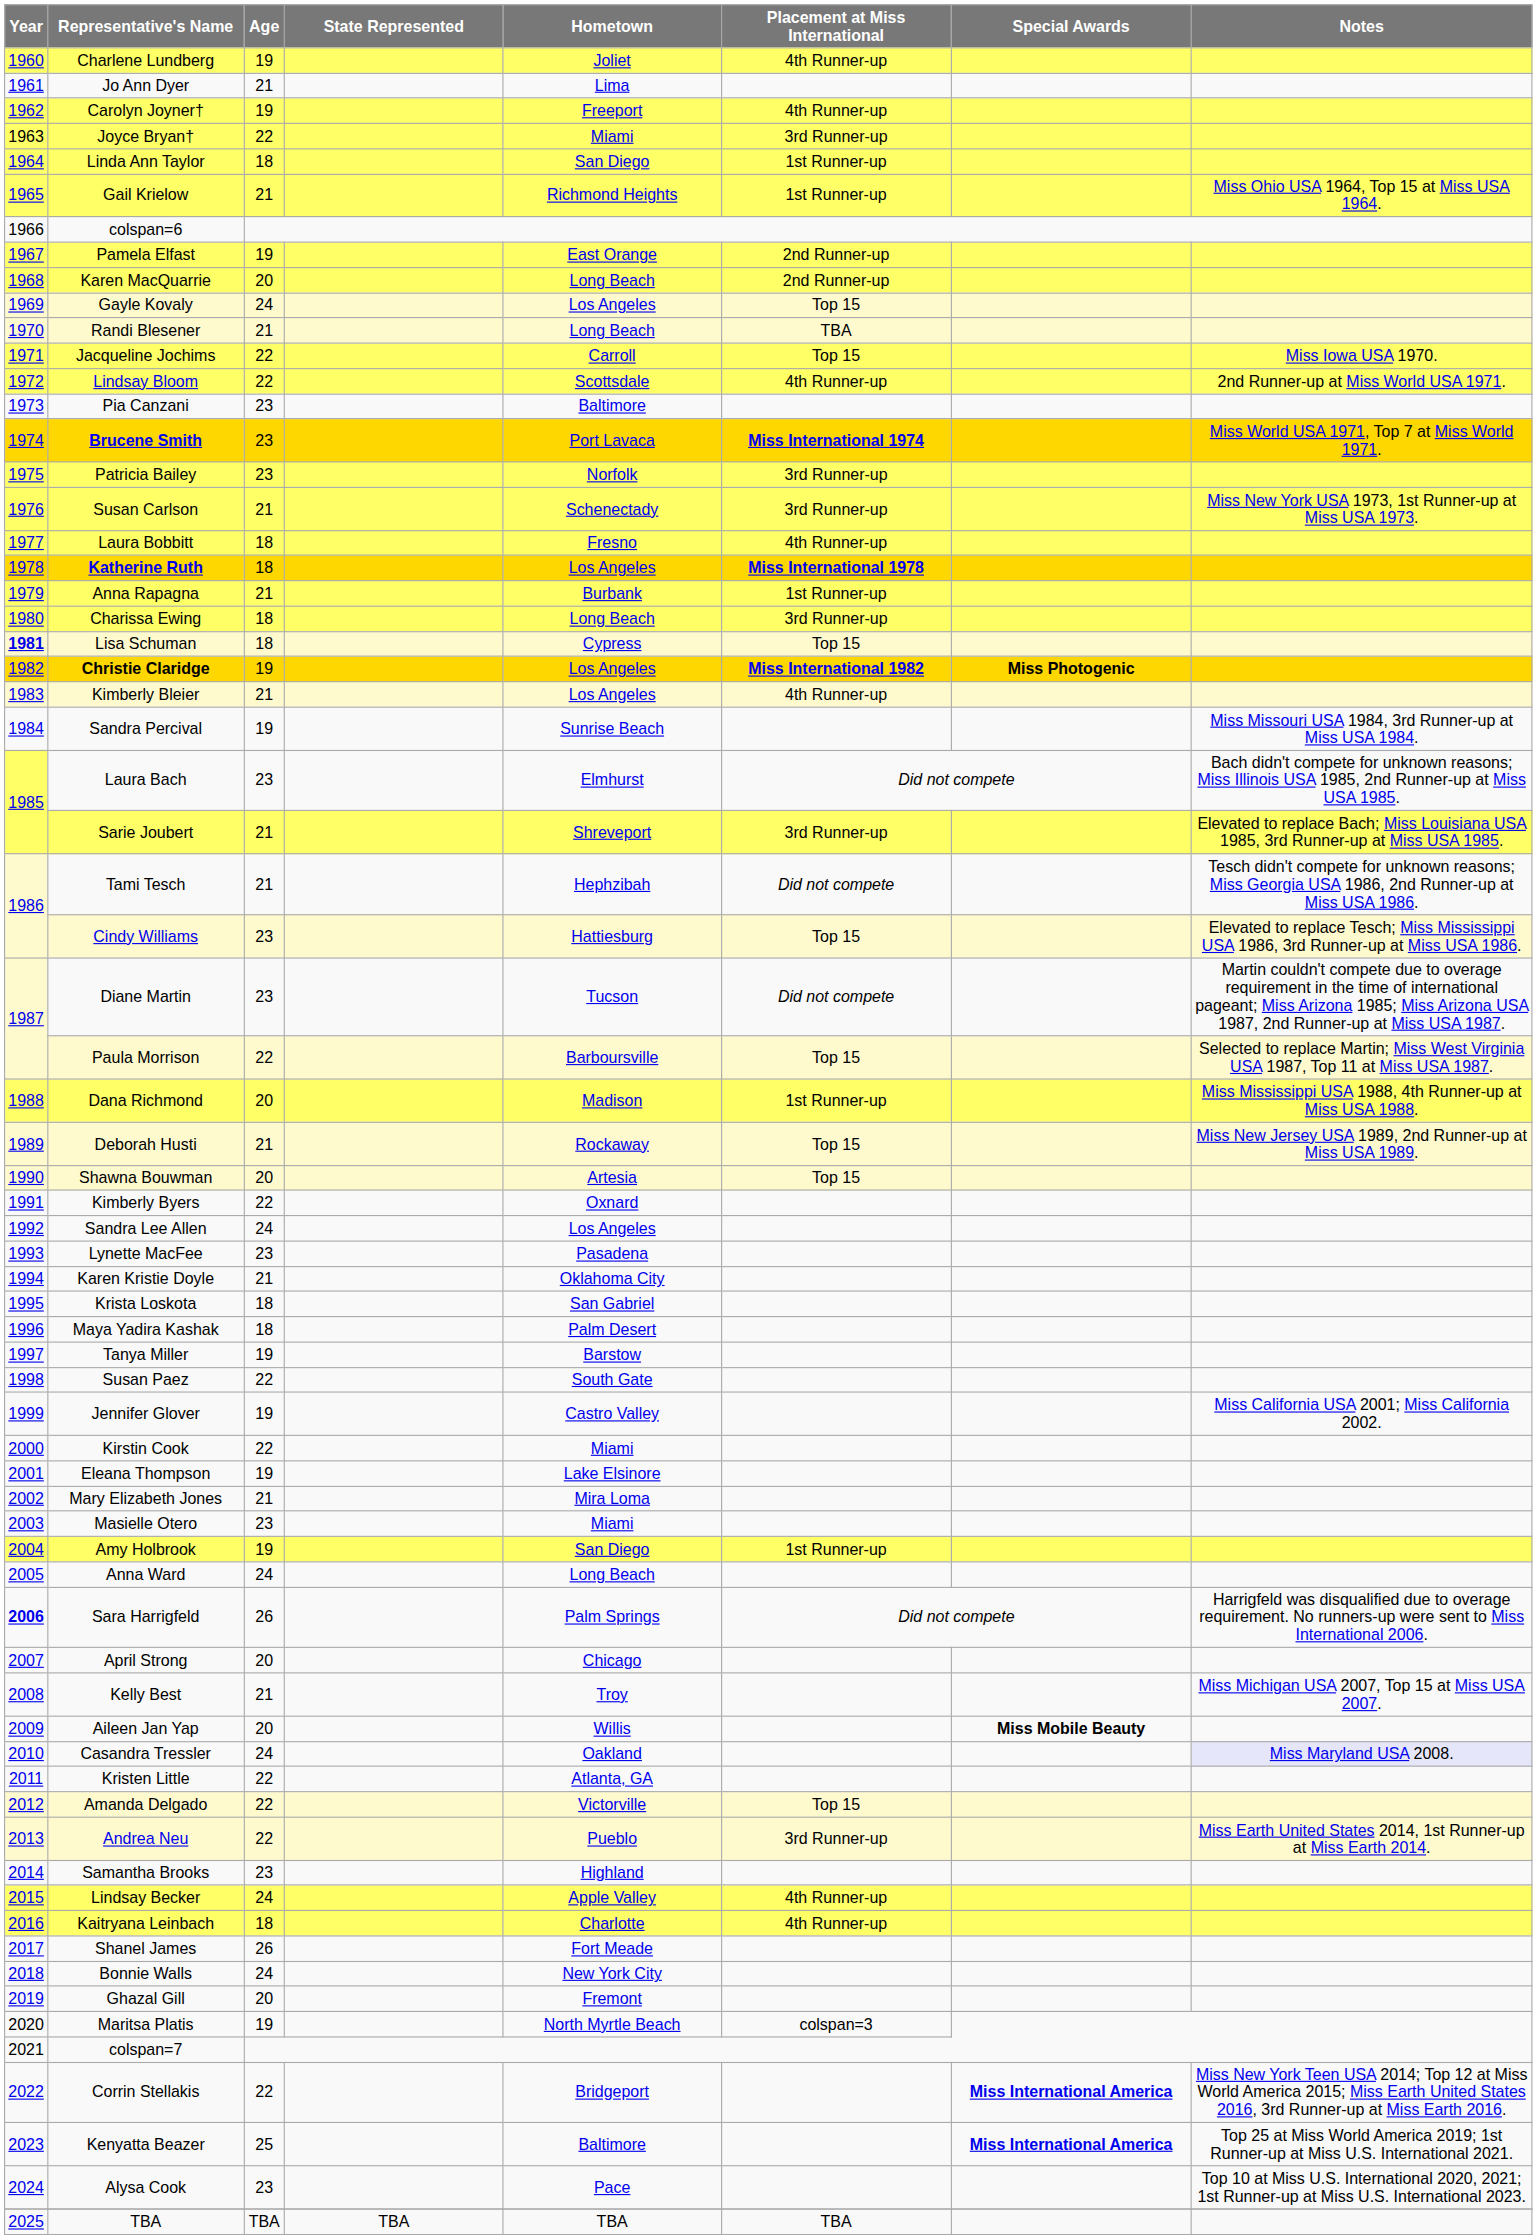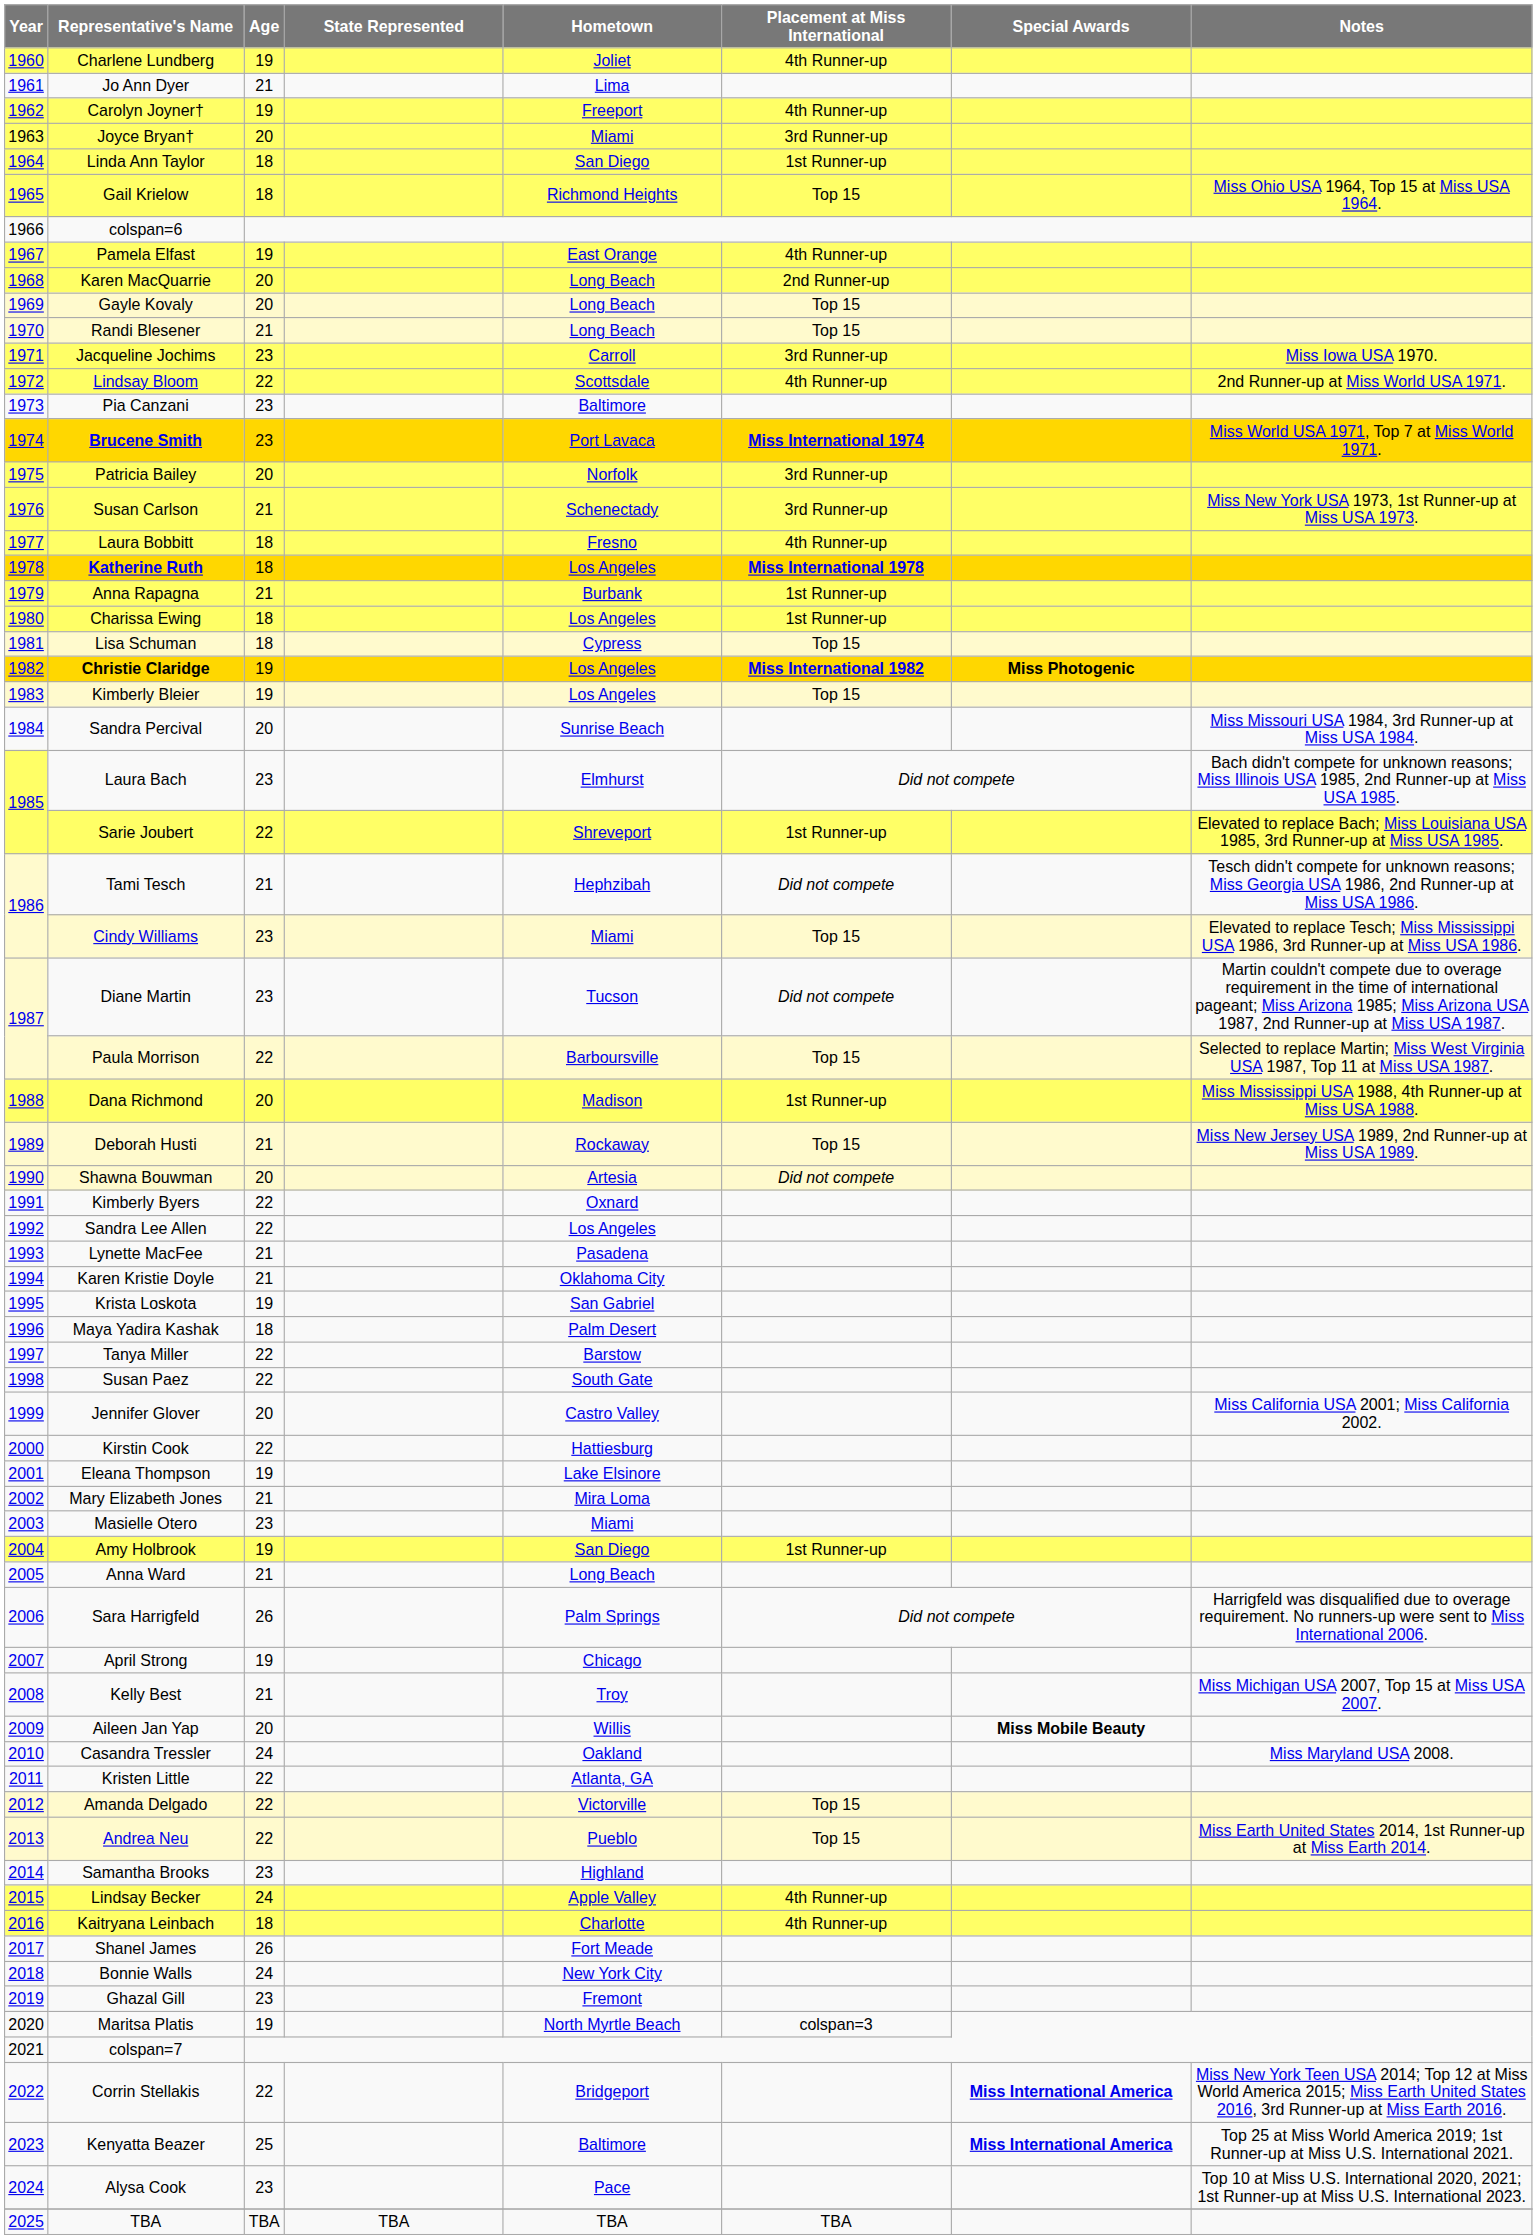(264, 136) 22 -> (264, 136) 20
(264, 196) 21 -> (264, 196) 18
(836, 196) 1st Runner-up -> (836, 196) Top 15
(836, 255) 2nd Runner-up -> (836, 255) 4th Runner-up
(264, 306) 24 -> (264, 306) 20
(612, 306) Los Angeles -> (612, 306) Long Beach
(836, 331) TBA -> (836, 331) Top 15
(264, 356) 22 -> (264, 356) 23
(836, 356) Top 15 -> (836, 356) 3rd Runner-up
(264, 475) 23 -> (264, 475) 20
(612, 619) Long Beach -> (612, 619) Los Angeles
(836, 619) 3rd Runner-up -> (836, 619) 1st Runner-up
(26, 644) bold -> (26, 644) normal
(264, 695) 21 -> (264, 695) 19
(836, 695) 4th Runner-up -> (836, 695) Top 15
(264, 729) 19 -> (264, 729) 20
(264, 833) 21 -> (264, 833) 22
(836, 833) 3rd Runner-up -> (836, 833) 1st Runner-up
(612, 936) Hattiesburg -> (612, 936) Miami
(836, 1178) Top 15 -> (836, 1178) Did not compete
(264, 1229) 24 -> (264, 1229) 22
(264, 1254) 23 -> (264, 1254) 21
(264, 1304) 18 -> (264, 1304) 19
(264, 1355) 19 -> (264, 1355) 22
(264, 1414) 19 -> (264, 1414) 20
(612, 1448) Miami -> (612, 1448) Hattiesburg
(264, 1575) 24 -> (264, 1575) 21
(26, 1618) bold -> (26, 1618) normal
(264, 1661) 20 -> (264, 1661) 19
(1362, 1754) lavender background -> (1362, 1754) no background
(836, 1839) 3rd Runner-up -> (836, 1839) Top 15
(264, 1999) 20 -> (264, 1999) 23
